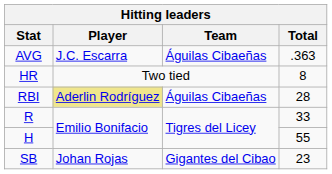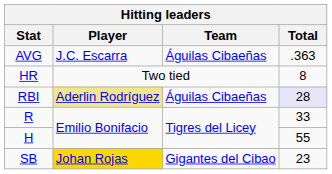(303, 96) no background -> (303, 96) lavender background
(92, 158) no background -> (92, 158) gold background
